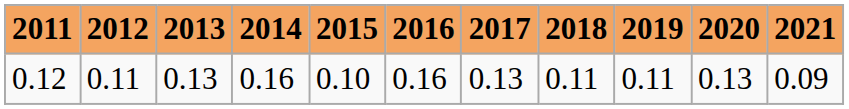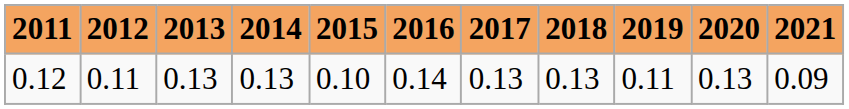(267, 78) 0.16 -> (267, 78) 0.13
(420, 78) 0.16 -> (420, 78) 0.14
(572, 78) 0.11 -> (572, 78) 0.13
